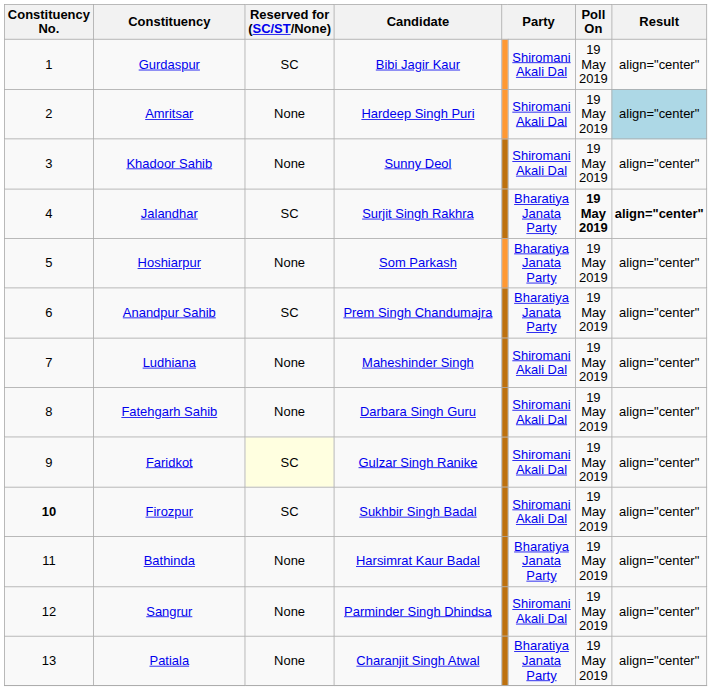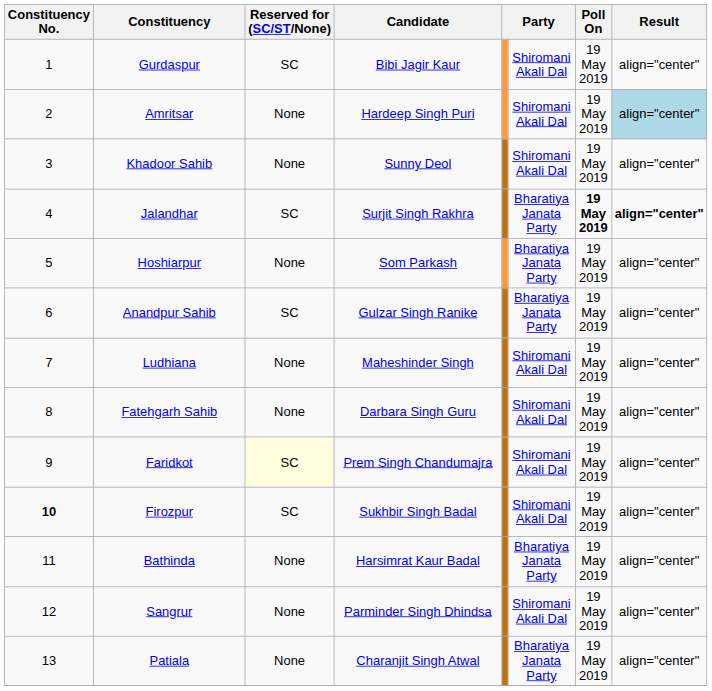(418, 313) Prem Singh Chandumajra -> (418, 313) Gulzar Singh Ranike
(418, 462) Gulzar Singh Ranike -> (418, 462) Prem Singh Chandumajra
